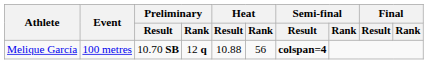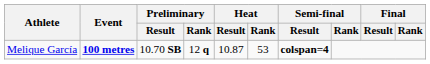(107, 50) normal -> (108, 50) bold
(229, 50) 10.88 -> (231, 50) 10.87
(261, 50) 56 -> (263, 50) 53
